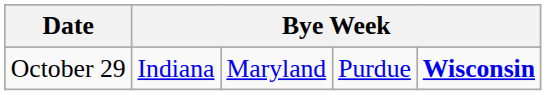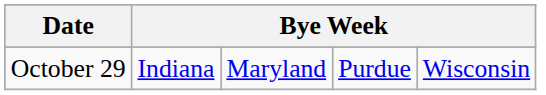(479, 68) bold -> (476, 68) normal
